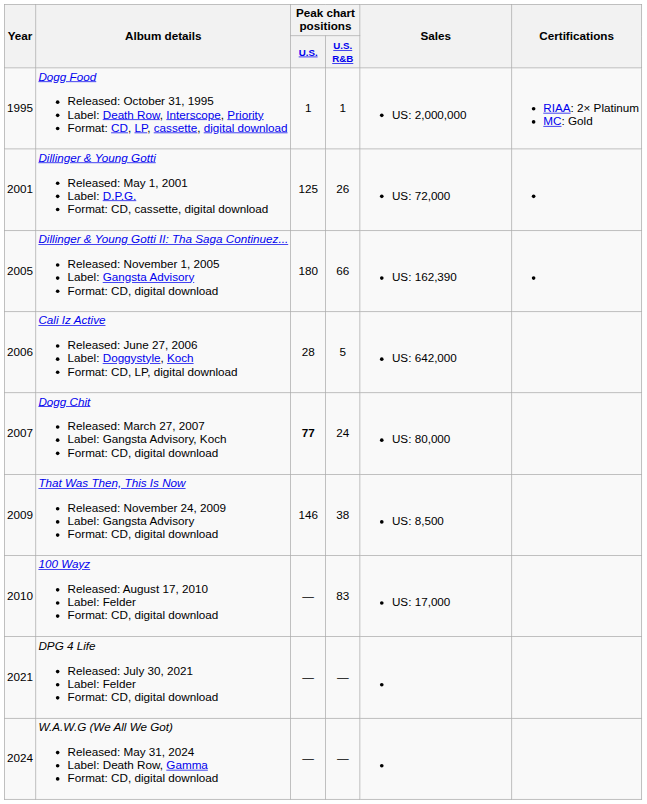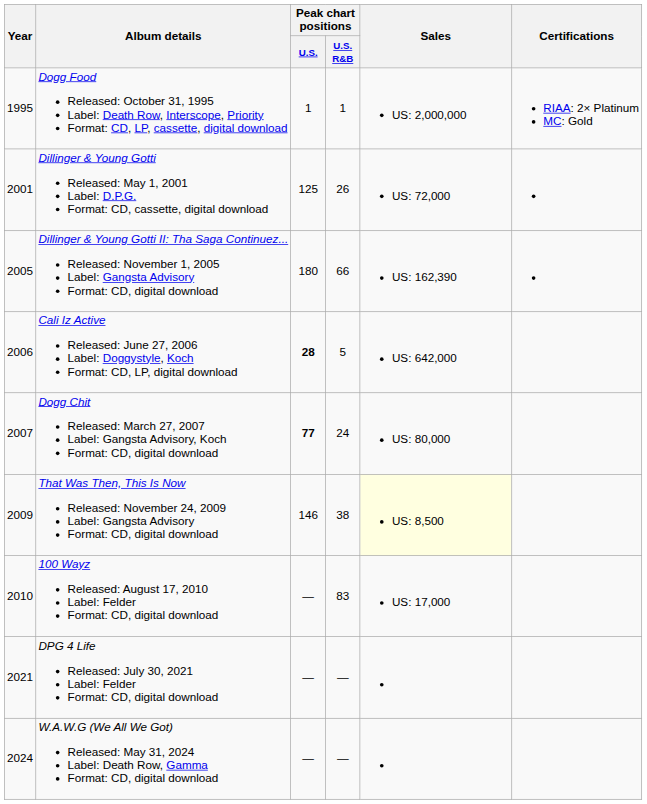(308, 352) normal -> (308, 352) bold
(436, 521) no background -> (436, 521) lightyellow background
